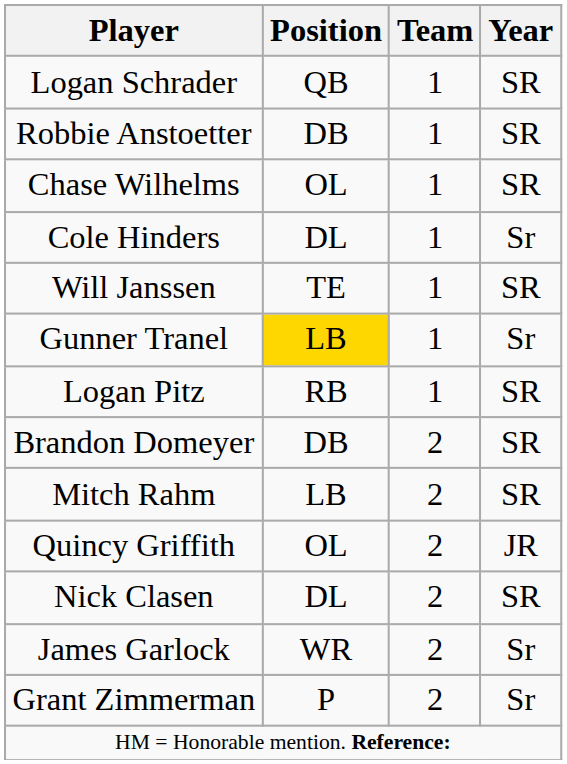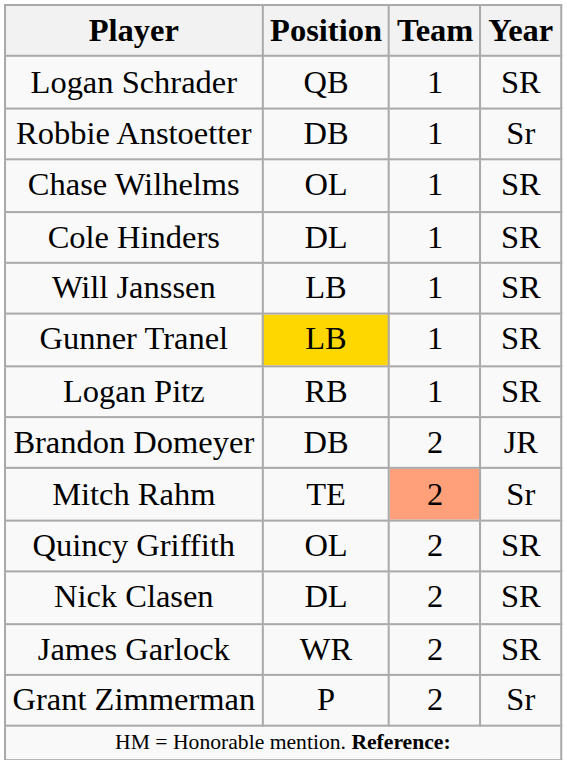(521, 133) SR -> (521, 133) Sr
(521, 236) Sr -> (521, 236) SR
(326, 287) TE -> (326, 287) LB
(521, 339) Sr -> (521, 339) SR
(521, 442) SR -> (521, 442) JR
(326, 493) LB -> (326, 493) TE
(435, 493) no background -> (435, 493) lightsalmon background
(521, 493) SR -> (521, 493) Sr
(521, 545) JR -> (521, 545) SR
(521, 648) Sr -> (521, 648) SR
